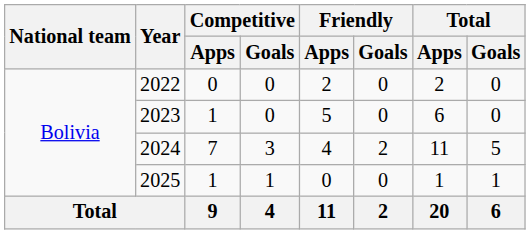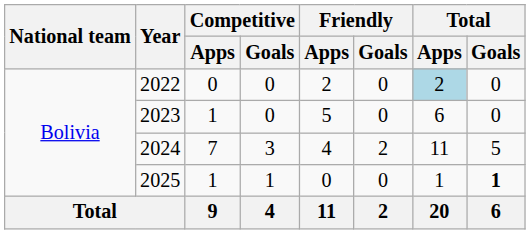(439, 84) no background -> (439, 84) lightblue background
(496, 180) normal -> (496, 180) bold
